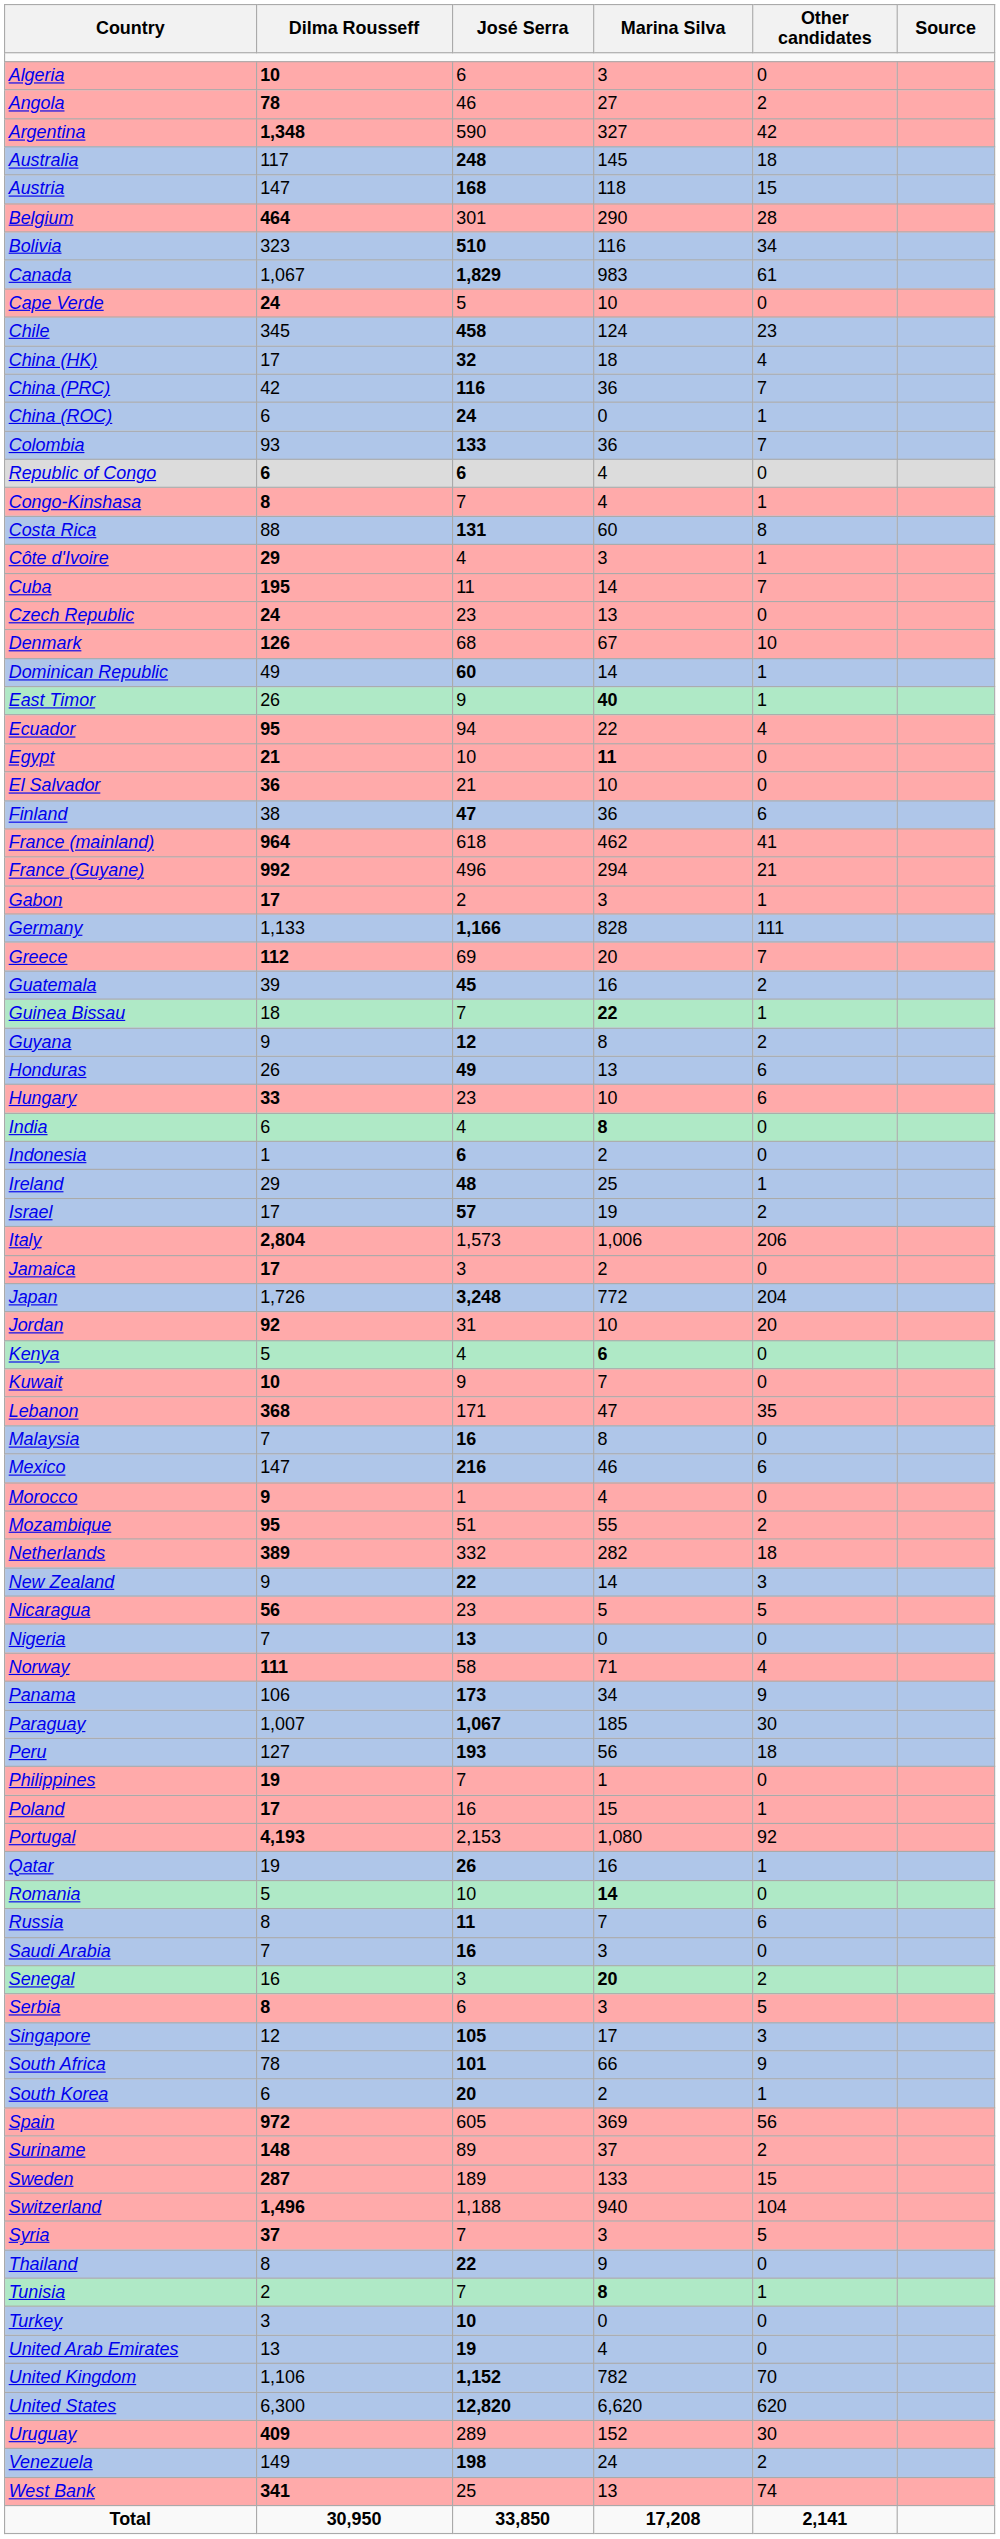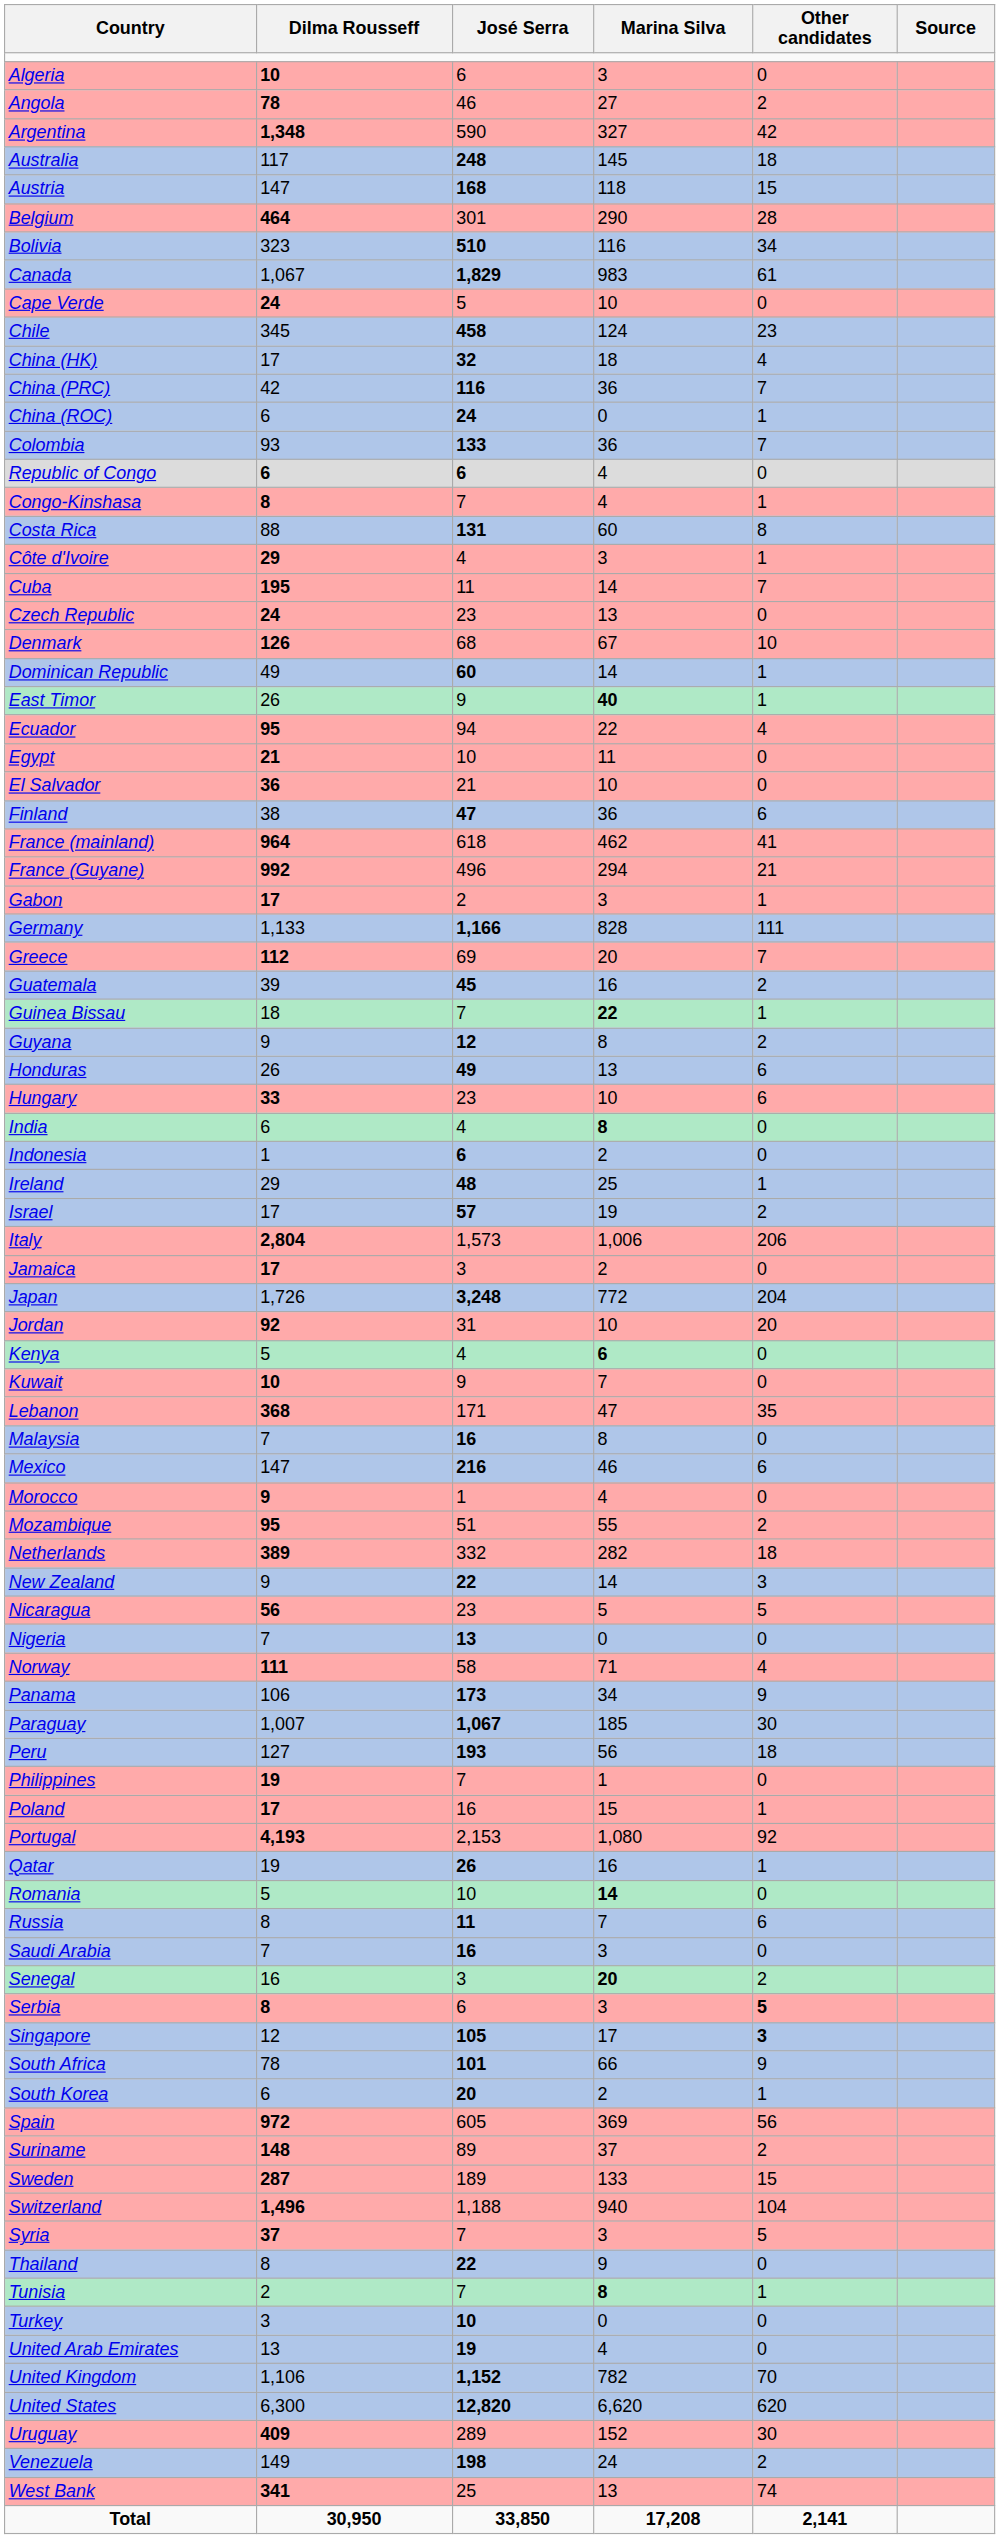(607, 757) bold -> (607, 757) normal
(762, 2008) normal -> (762, 2008) bold
(762, 2036) normal -> (762, 2036) bold
